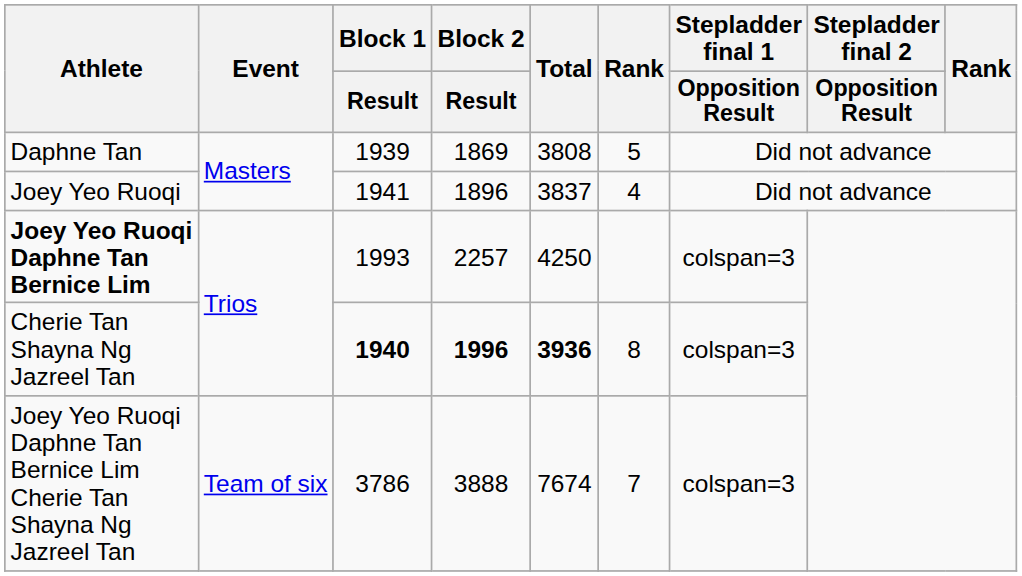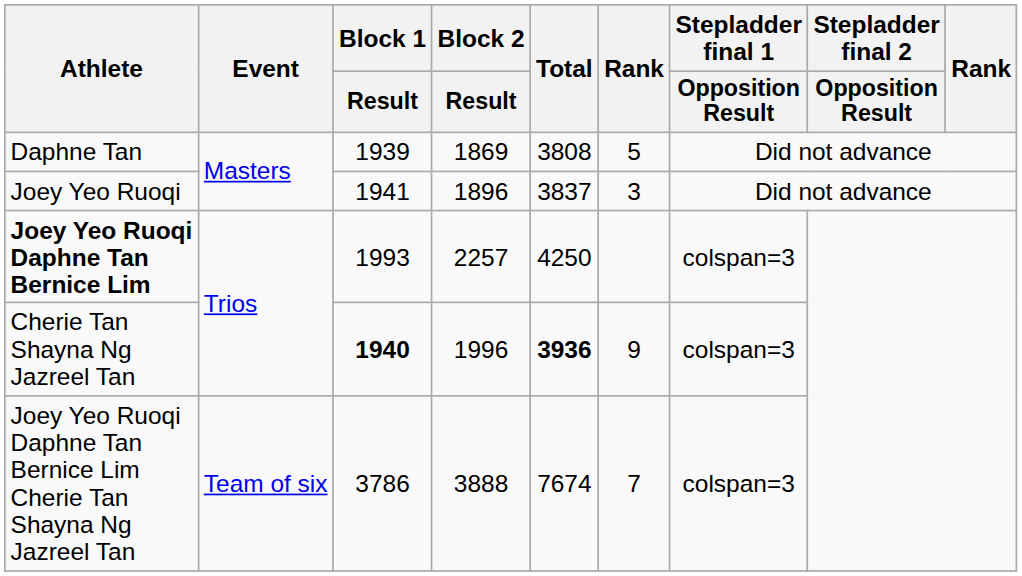(634, 191) 4 -> (634, 191) 3
(481, 350) bold -> (481, 350) normal
(634, 350) 8 -> (634, 350) 9
